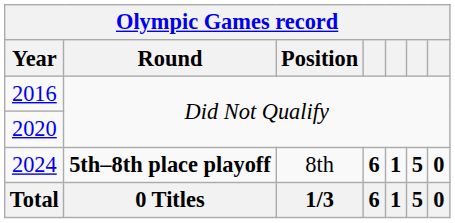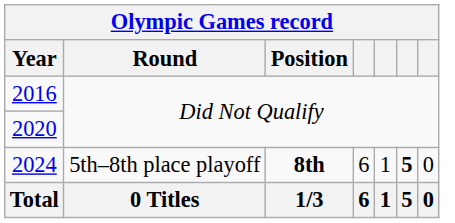(170, 164) bold -> (165, 164) normal
(320, 164) normal -> (309, 164) bold
(374, 164) bold -> (364, 164) normal
(396, 164) bold -> (385, 164) normal
(439, 164) bold -> (428, 164) normal
